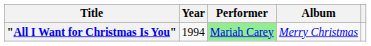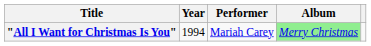(242, 31) lightgreen background -> (242, 31) no background
(319, 31) no background -> (319, 31) lightgreen background
